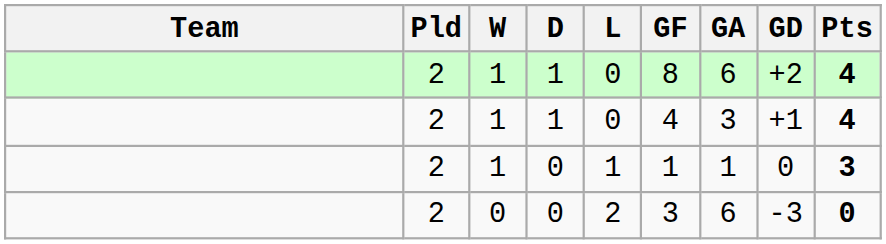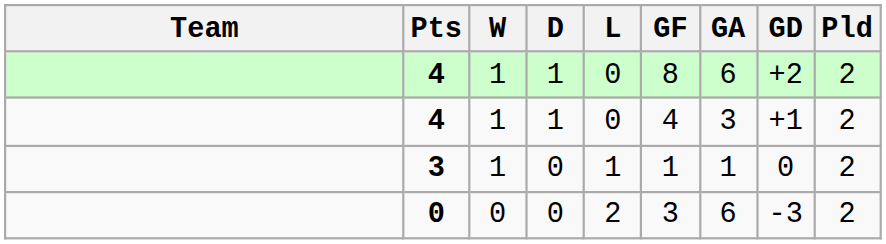columns swapped: (436, 28) <-> (847, 28)
